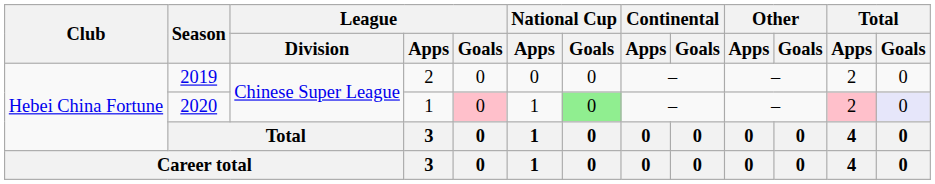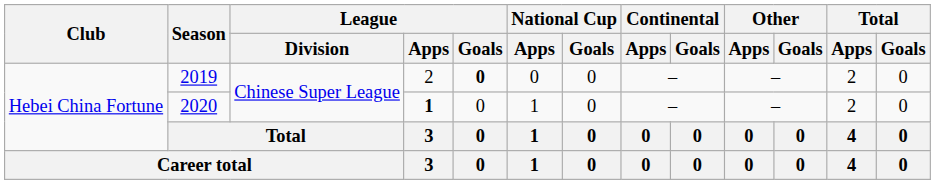(480, 77) normal -> (480, 77) bold
(429, 106) normal -> (429, 106) bold
(480, 106) pink background -> (480, 106) no background
(592, 106) lightgreen background -> (592, 106) no background
(852, 106) pink background -> (852, 106) no background
(903, 106) lavender background -> (903, 106) no background
